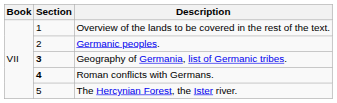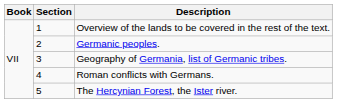(39, 59) bold -> (39, 59) normal
(39, 75) bold -> (39, 75) normal
